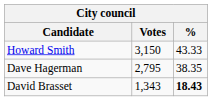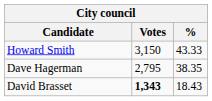(148, 86) normal -> (148, 86) bold
(189, 86) bold -> (189, 86) normal
